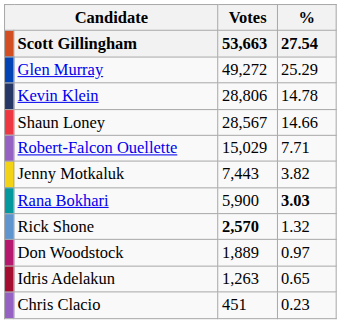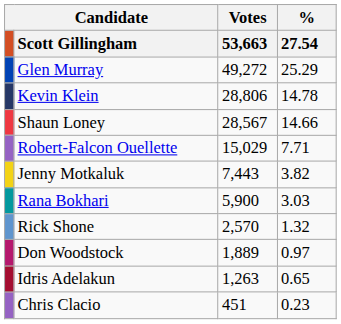(295, 200) bold -> (295, 200) normal
(240, 226) bold -> (240, 226) normal
